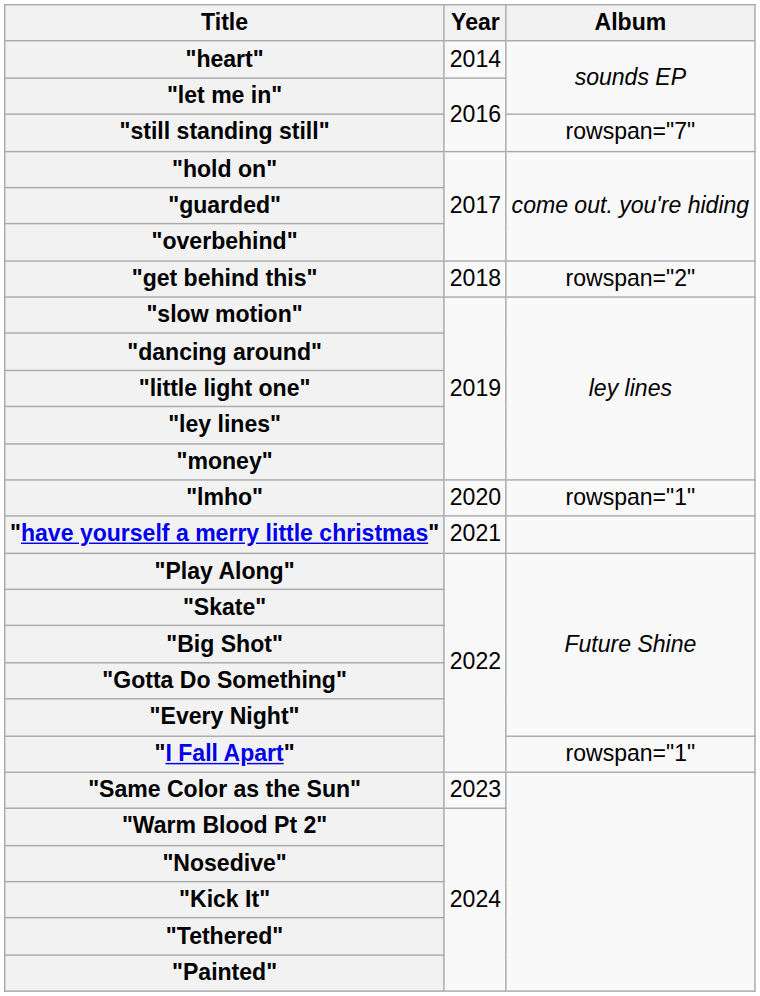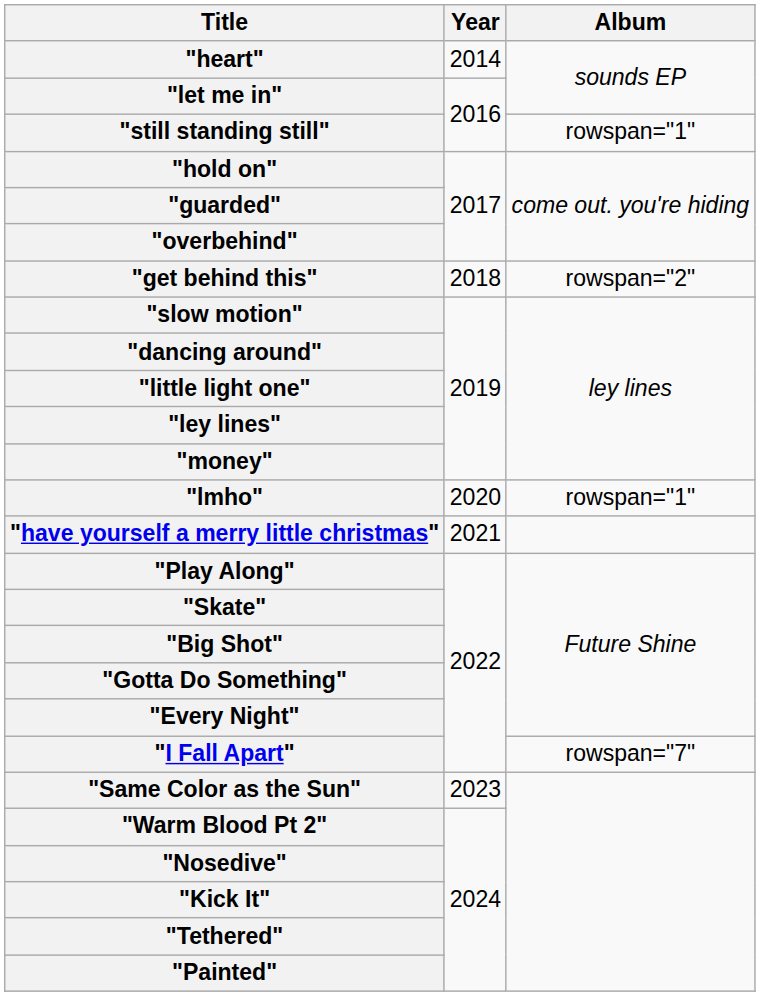(630, 132) rowspan="7" -> (630, 132) rowspan="1"
(630, 753) rowspan="1" -> (630, 753) rowspan="7"
